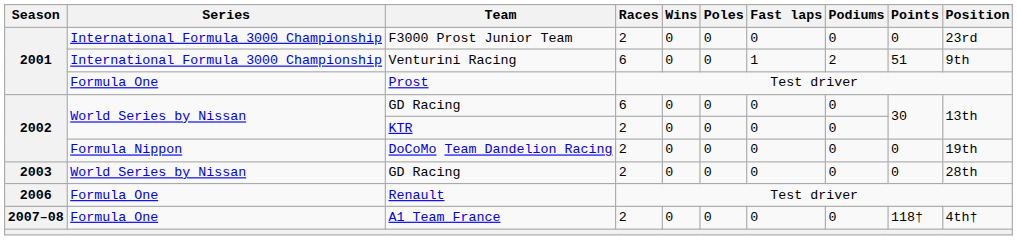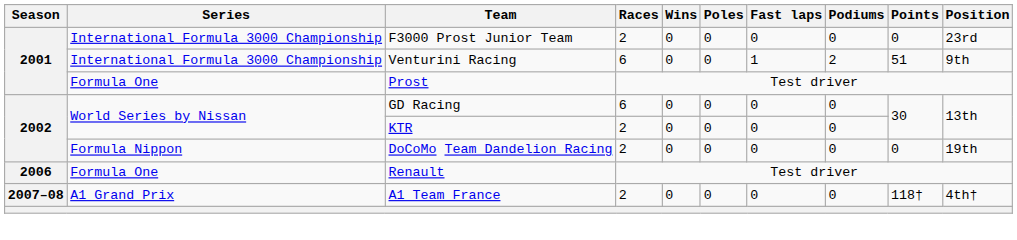- row: (36, 172)
(114, 217) Formula One -> (122, 195) A1 Grand Prix
